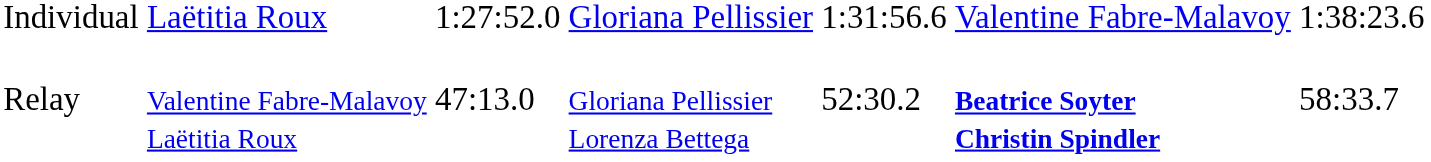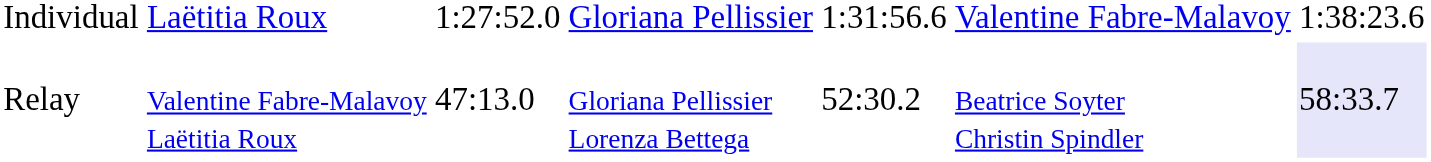(1058, 118) bold -> (1049, 120) normal
(1349, 99) no background -> (1349, 99) lavender background
